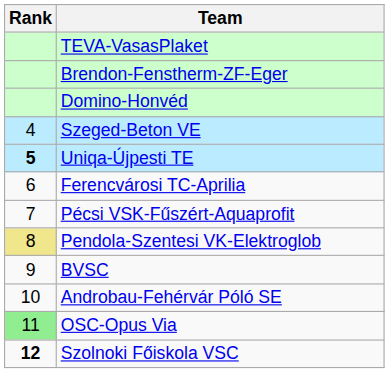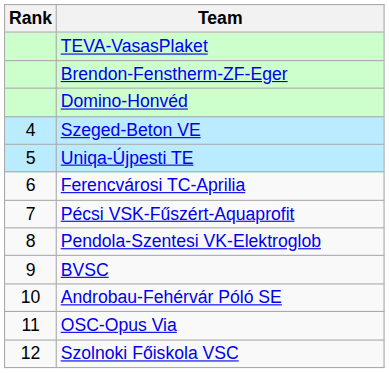(31, 158) bold -> (31, 158) normal
(31, 241) khaki background -> (31, 241) no background
(31, 325) lightgreen background -> (31, 325) no background
(31, 353) bold -> (31, 353) normal
